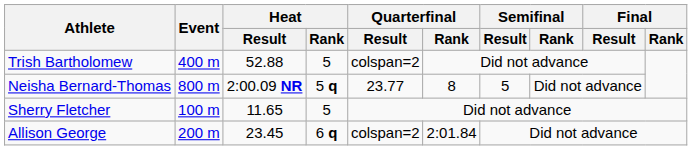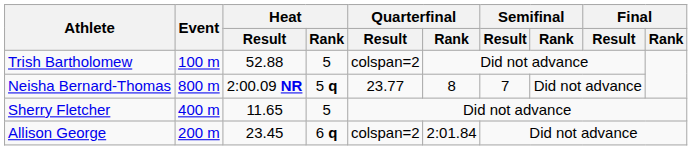(199, 63) 400 m -> (199, 63) 100 m
(505, 86) 5 -> (505, 86) 7
(199, 110) 100 m -> (199, 110) 400 m
